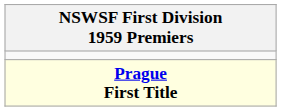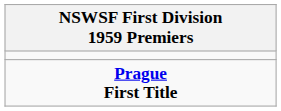(141, 82) lightyellow background -> (141, 82) no background
